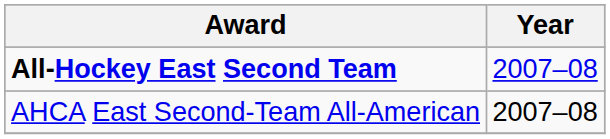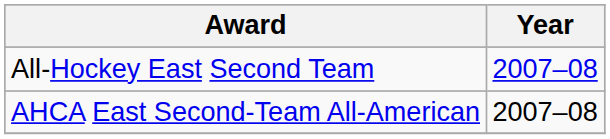(204, 68) bold -> (193, 68) normal
